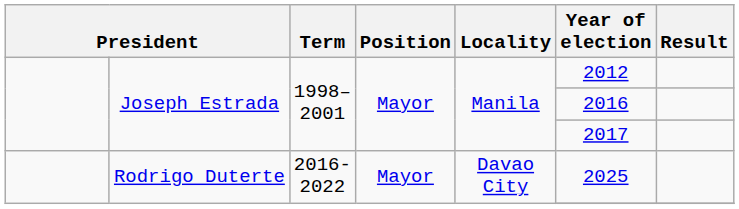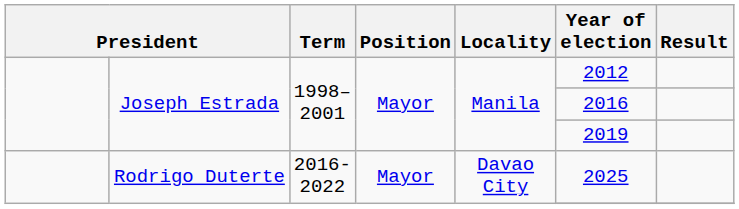(606, 135) 2017 -> (606, 135) 2019
